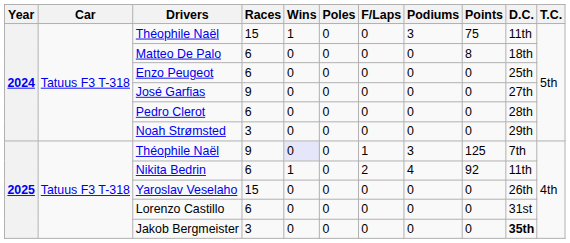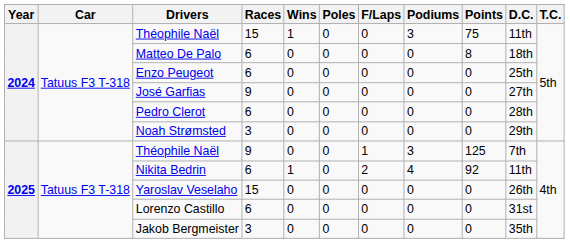(291, 150) lavender background -> (291, 150) no background
(521, 228) bold -> (521, 228) normal
